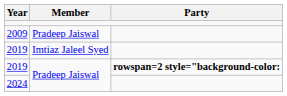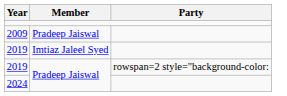(197, 67) bold -> (191, 67) normal
